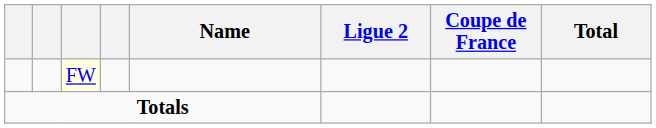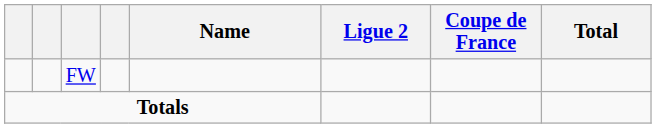(81, 75) lightyellow background -> (81, 75) no background
